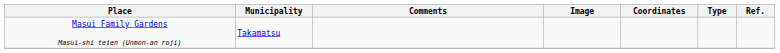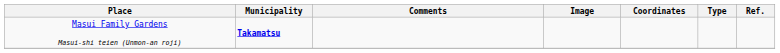(259, 33) normal -> (259, 33) bold
